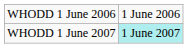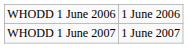(151, 33) paleturquoise background -> (151, 33) no background
